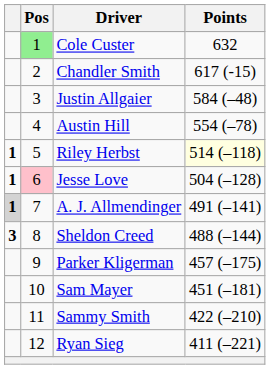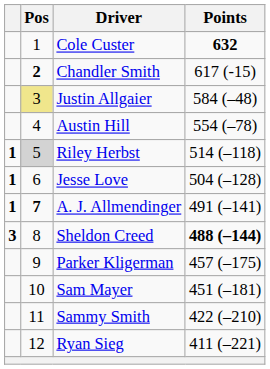(36, 45) lightgreen background -> (36, 45) no background
(225, 45) normal -> (225, 45) bold
(36, 72) normal -> (36, 72) bold
(36, 99) no background -> (36, 99) khaki background
(36, 153) no background -> (36, 153) lightgrey background
(225, 153) lightyellow background -> (225, 153) no background
(36, 180) pink background -> (36, 180) no background
(12, 207) lightgrey background -> (12, 207) no background
(36, 207) normal -> (36, 207) bold
(225, 234) normal -> (225, 234) bold
